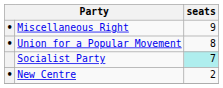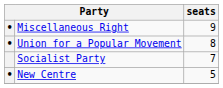(213, 60) paleturquoise background -> (213, 60) no background
(213, 76) 2 -> (213, 76) 5
